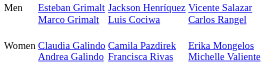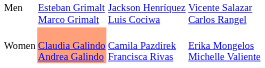(72, 51) no background -> (72, 51) lightsalmon background
